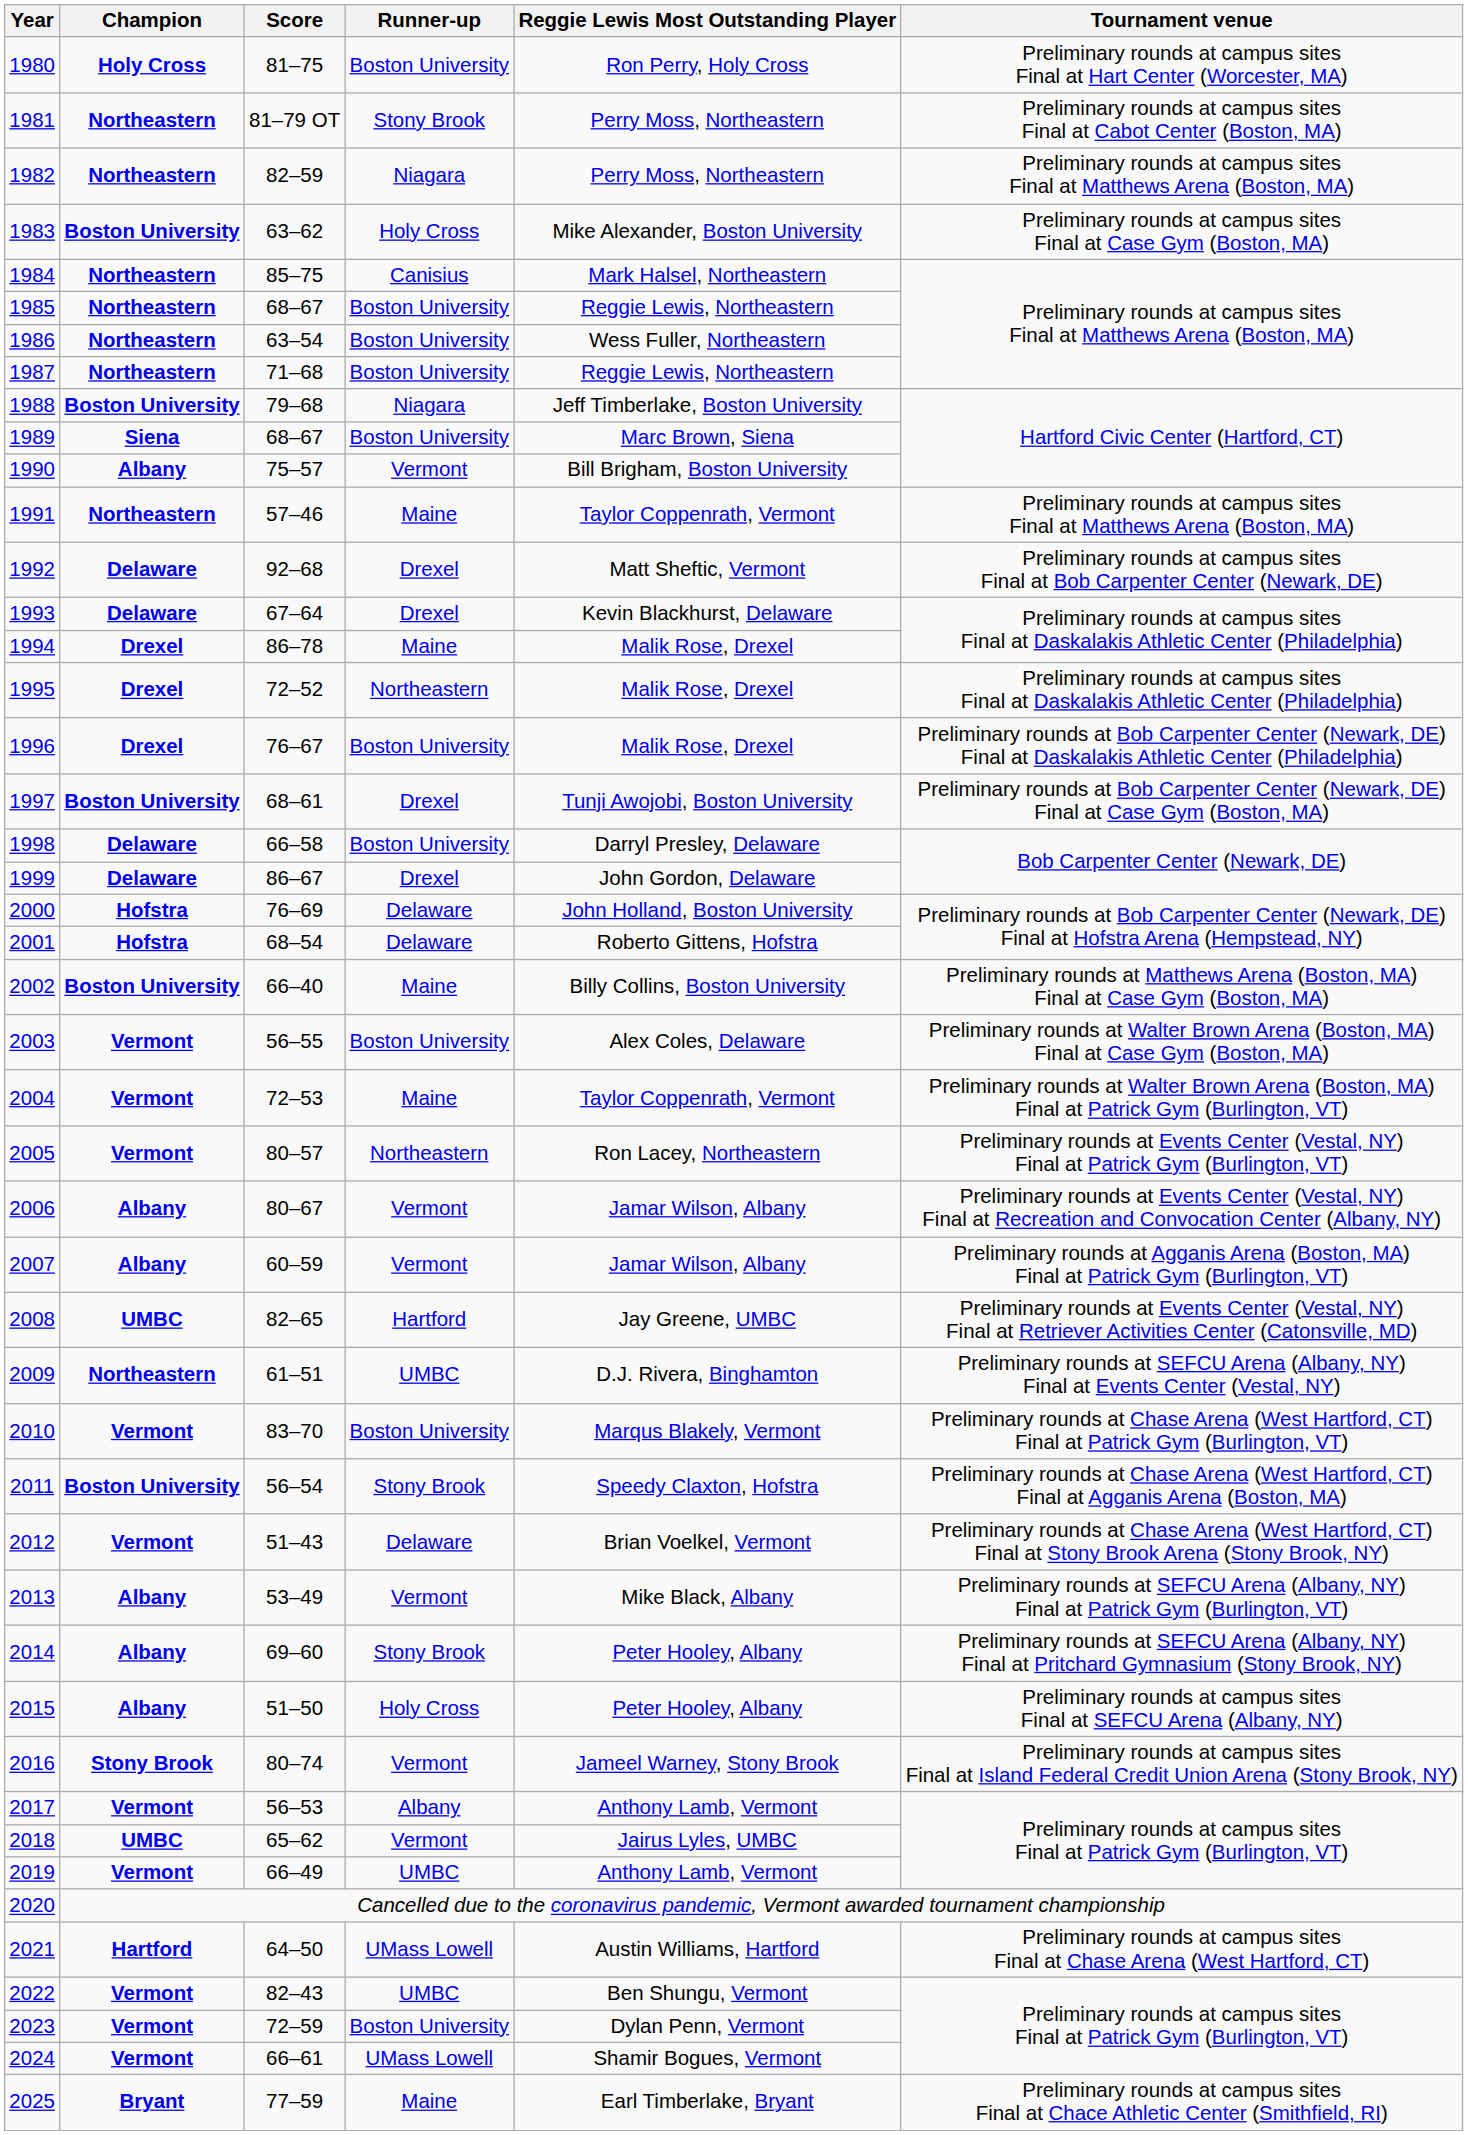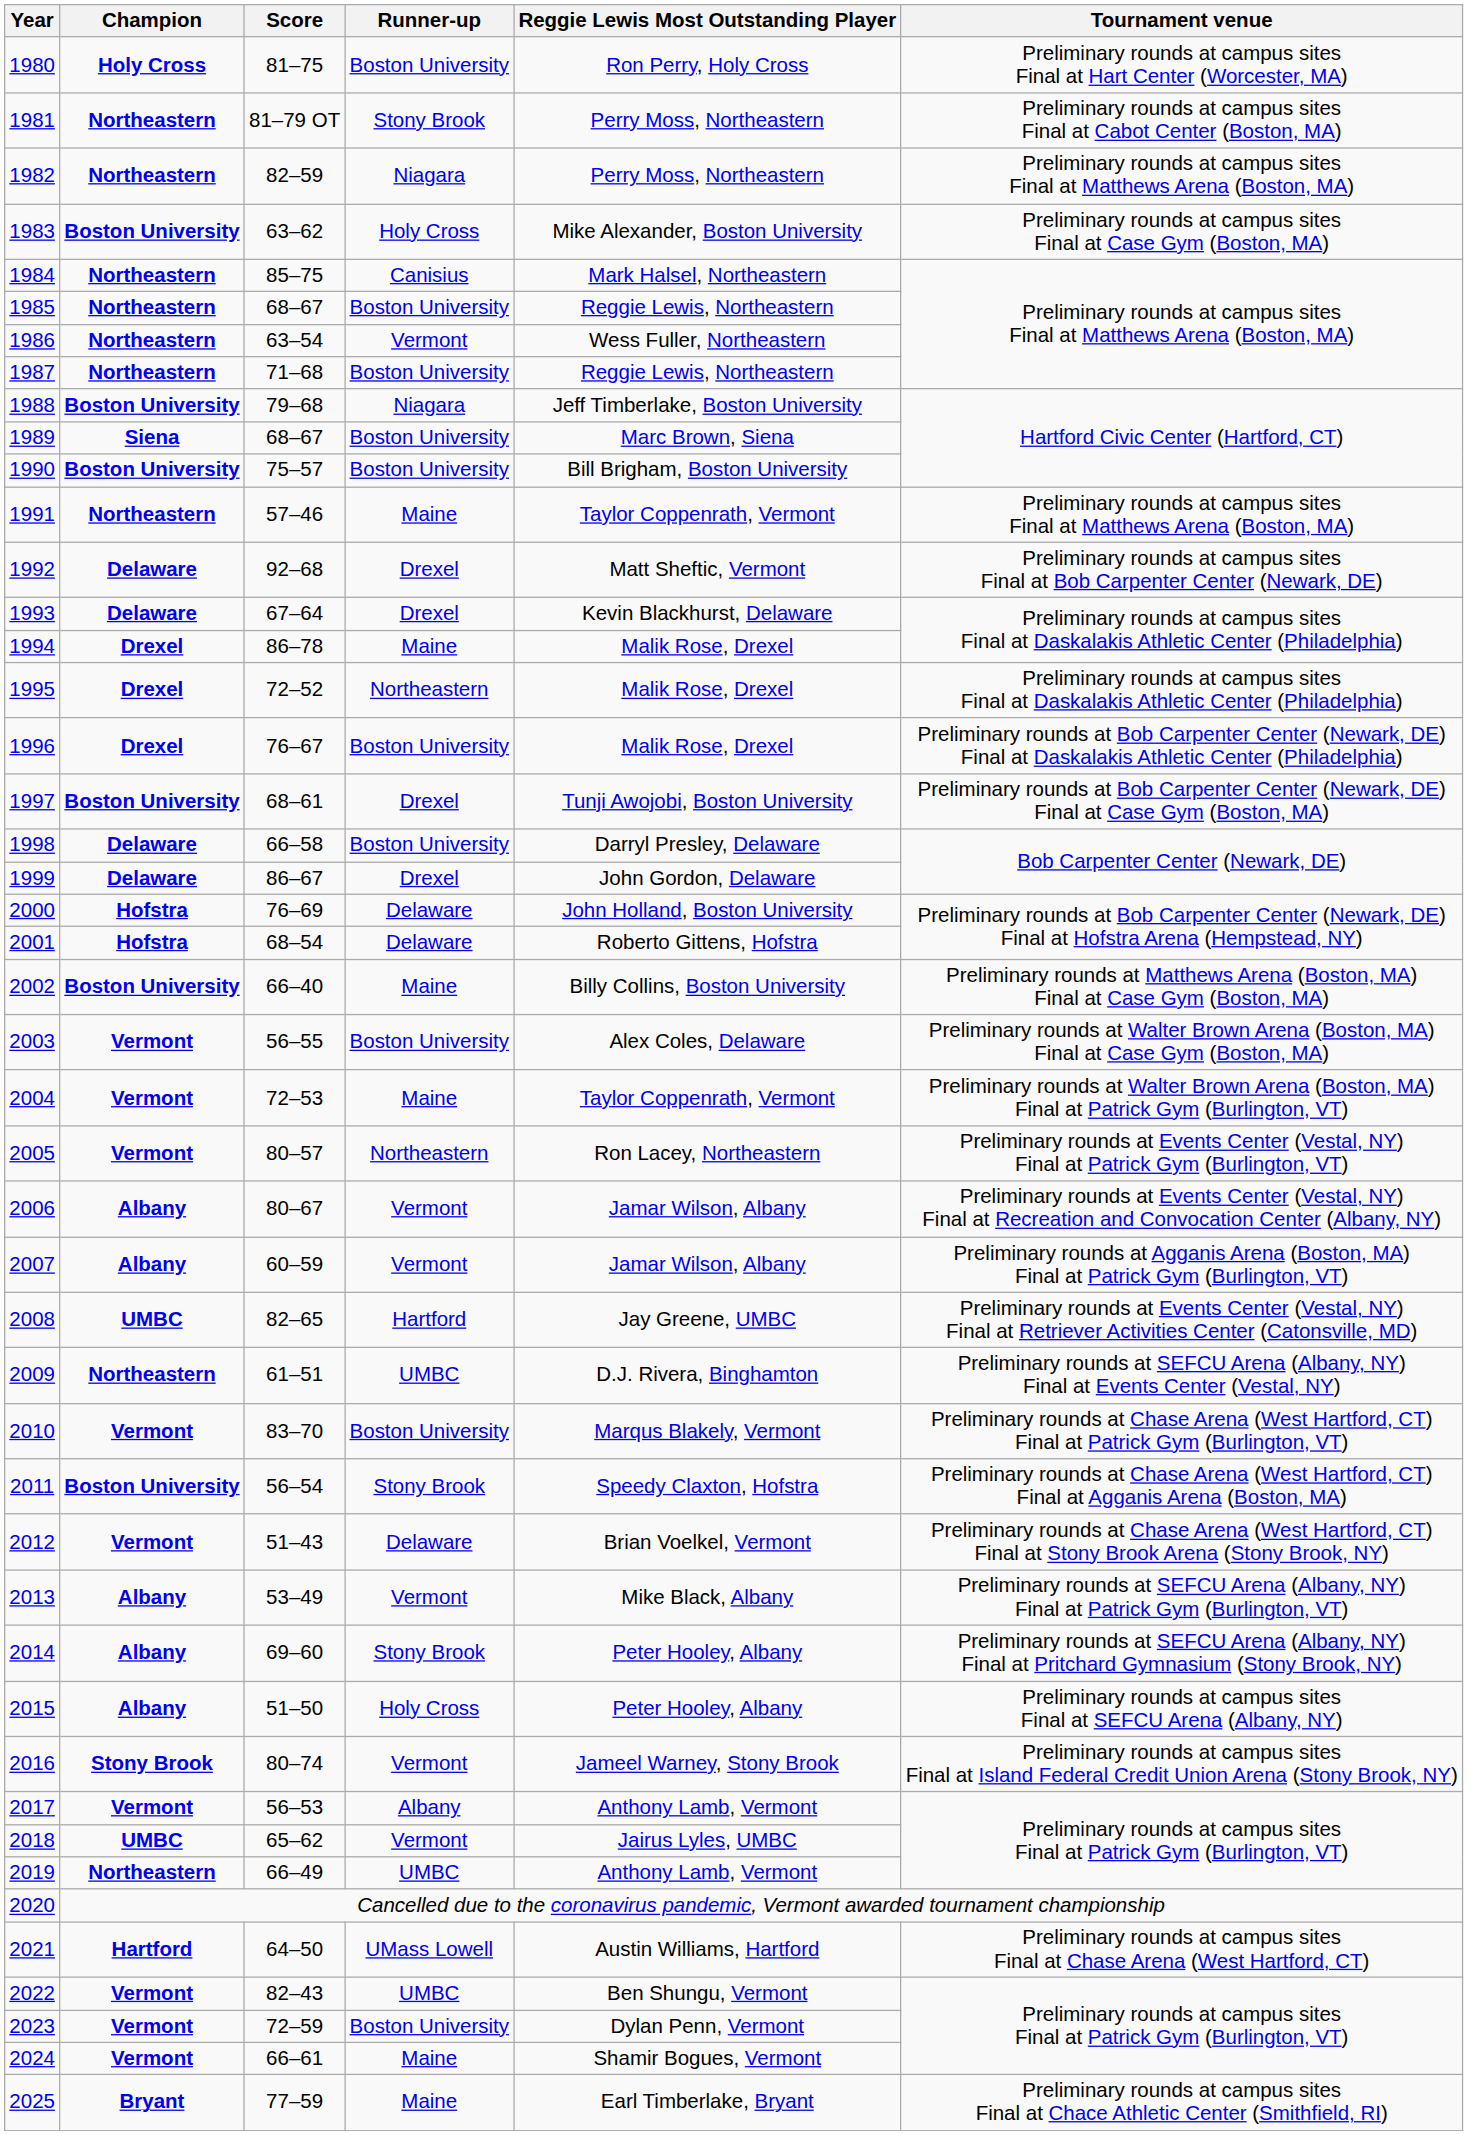(429, 340) Boston University -> (429, 340) Vermont
(152, 470) Albany -> (152, 470) Boston University
(429, 470) Vermont -> (429, 470) Boston University
(152, 1872) Vermont -> (152, 1872) Northeastern
(429, 2058) UMass Lowell -> (429, 2058) Maine
